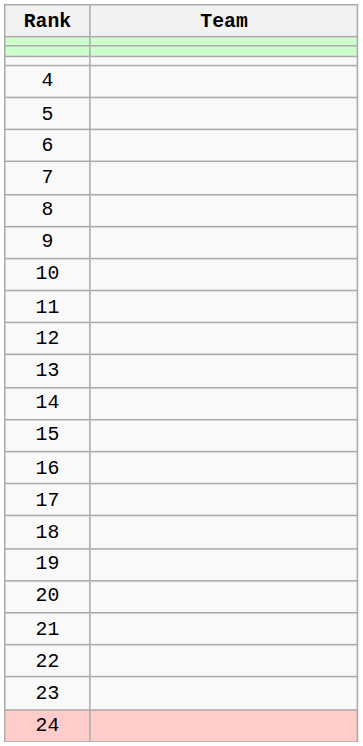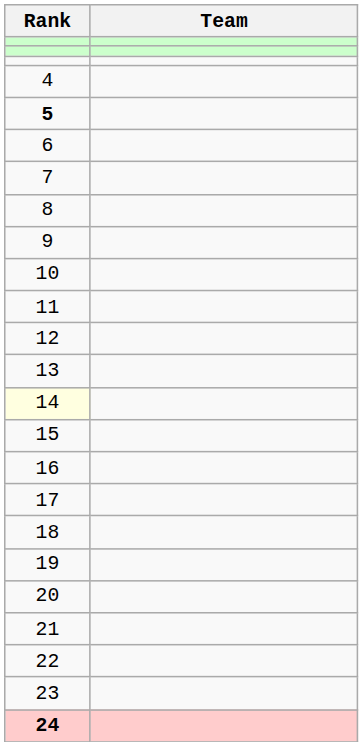(47, 113) normal -> (47, 113) bold
(47, 403) no background -> (47, 403) lightyellow background
(47, 725) normal -> (47, 725) bold
